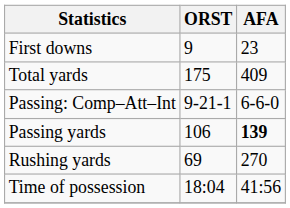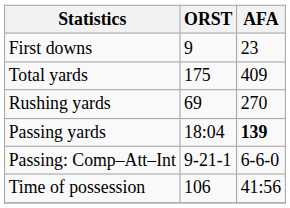rows swapped: (60, 160) <-> (92, 103)
(197, 132) 106 -> (204, 132) 18:04
(204, 188) 18:04 -> (197, 188) 106
